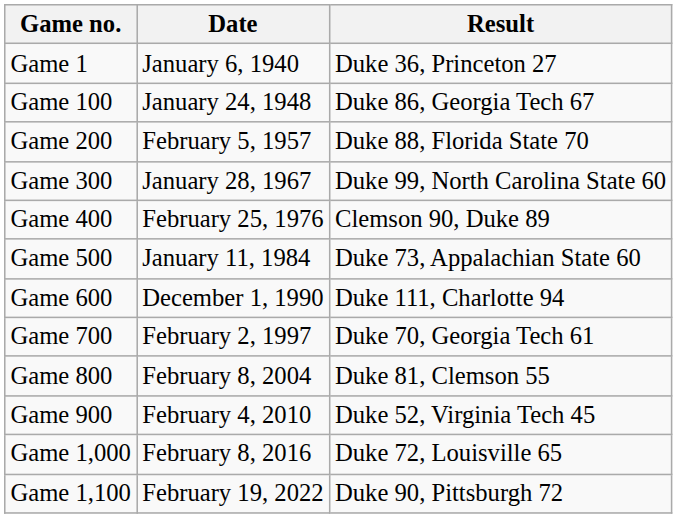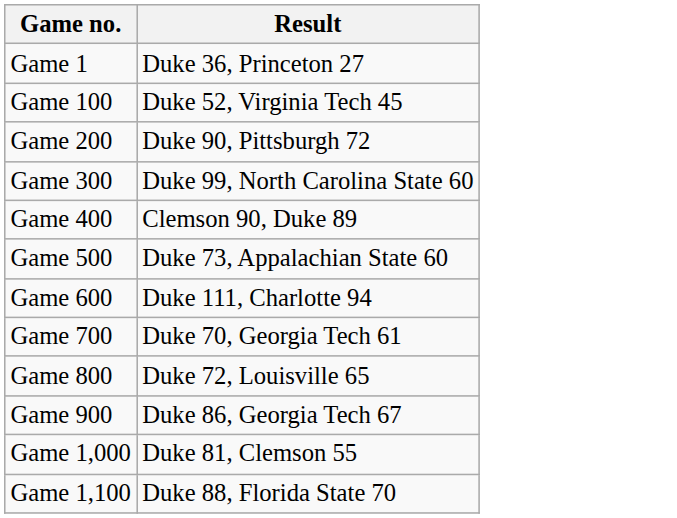- column: (233, 24)
(465, 102) Duke 86, Georgia Tech 67 -> (272, 102) Duke 52, Virginia Tech 45
(462, 141) Duke 88, Florida State 70 -> (256, 141) Duke 90, Pittsburgh 72
(442, 375) Duke 81, Clemson 55 -> (256, 375) Duke 72, Louisville 65
(465, 414) Duke 52, Virginia Tech 45 -> (272, 414) Duke 86, Georgia Tech 67
(449, 453) Duke 72, Louisville 65 -> (250, 453) Duke 81, Clemson 55
(449, 492) Duke 90, Pittsburgh 72 -> (269, 492) Duke 88, Florida State 70
